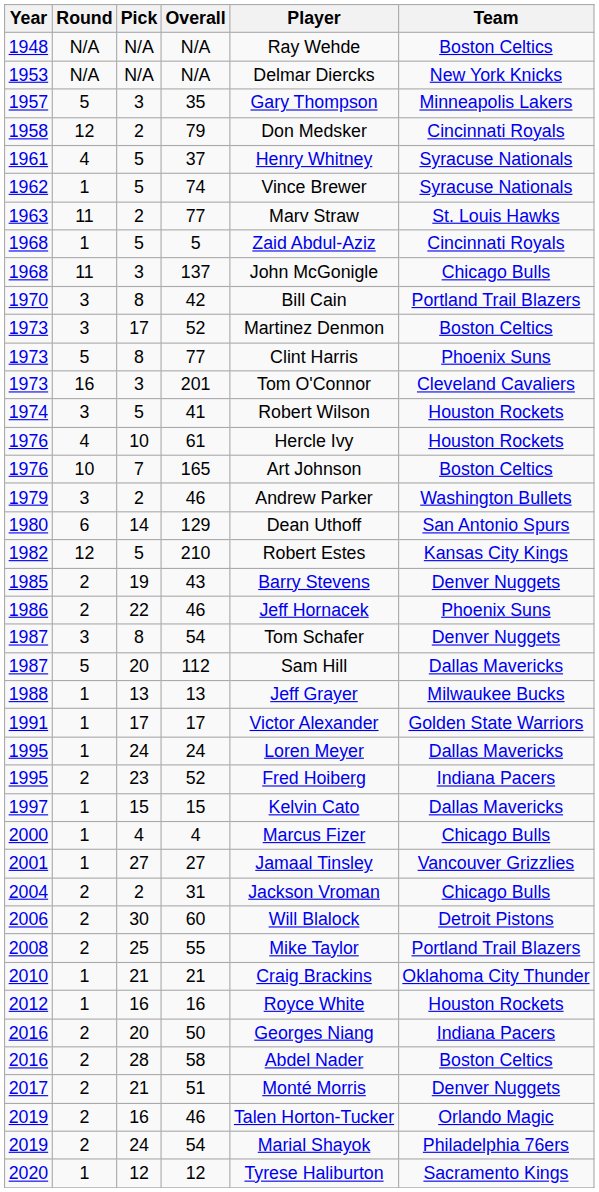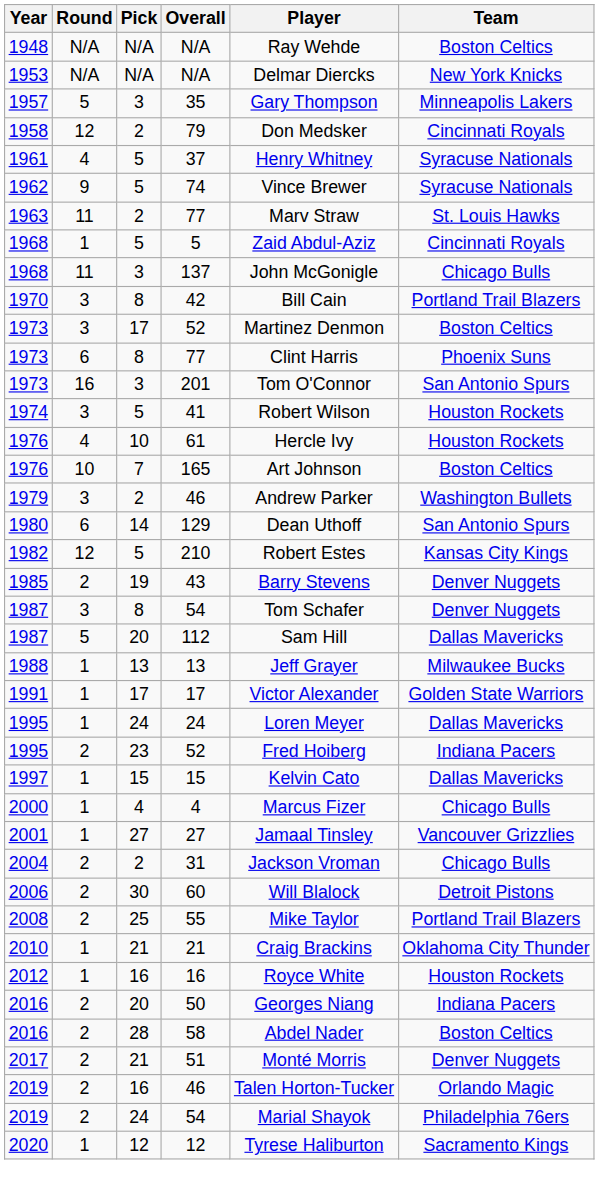(84, 187) 1 -> (84, 187) 9
(84, 356) 5 -> (84, 356) 6
(496, 384) Cleveland Cavaliers -> (496, 384) San Antonio Spurs
- row: (28, 610)
